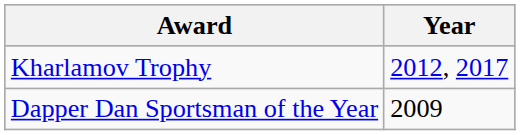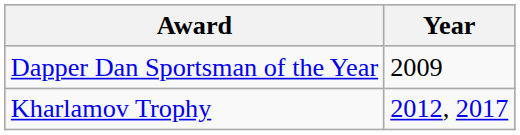rows swapped: (195, 108) <-> (111, 66)
